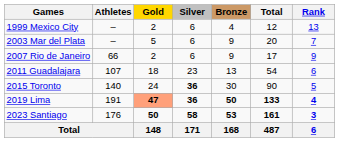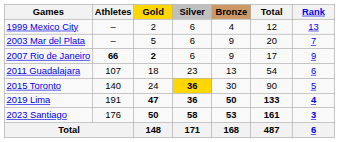(113, 56) normal -> (113, 56) bold
(153, 56) normal -> (153, 56) bold
(192, 86) no background -> (192, 86) gold background
(153, 101) lightsalmon background -> (153, 101) no background
